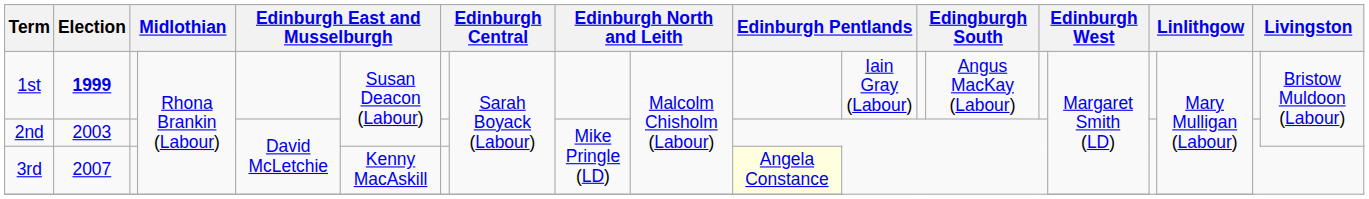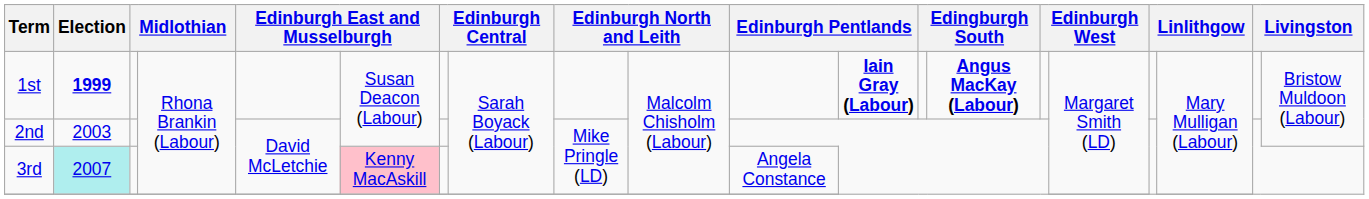(879, 85) normal -> (878, 85) bold
(982, 85) normal -> (984, 85) bold
(92, 169) no background -> (92, 169) paleturquoise background
(391, 169) no background -> (390, 169) pink background
(787, 169) lightyellow background -> (784, 169) no background
